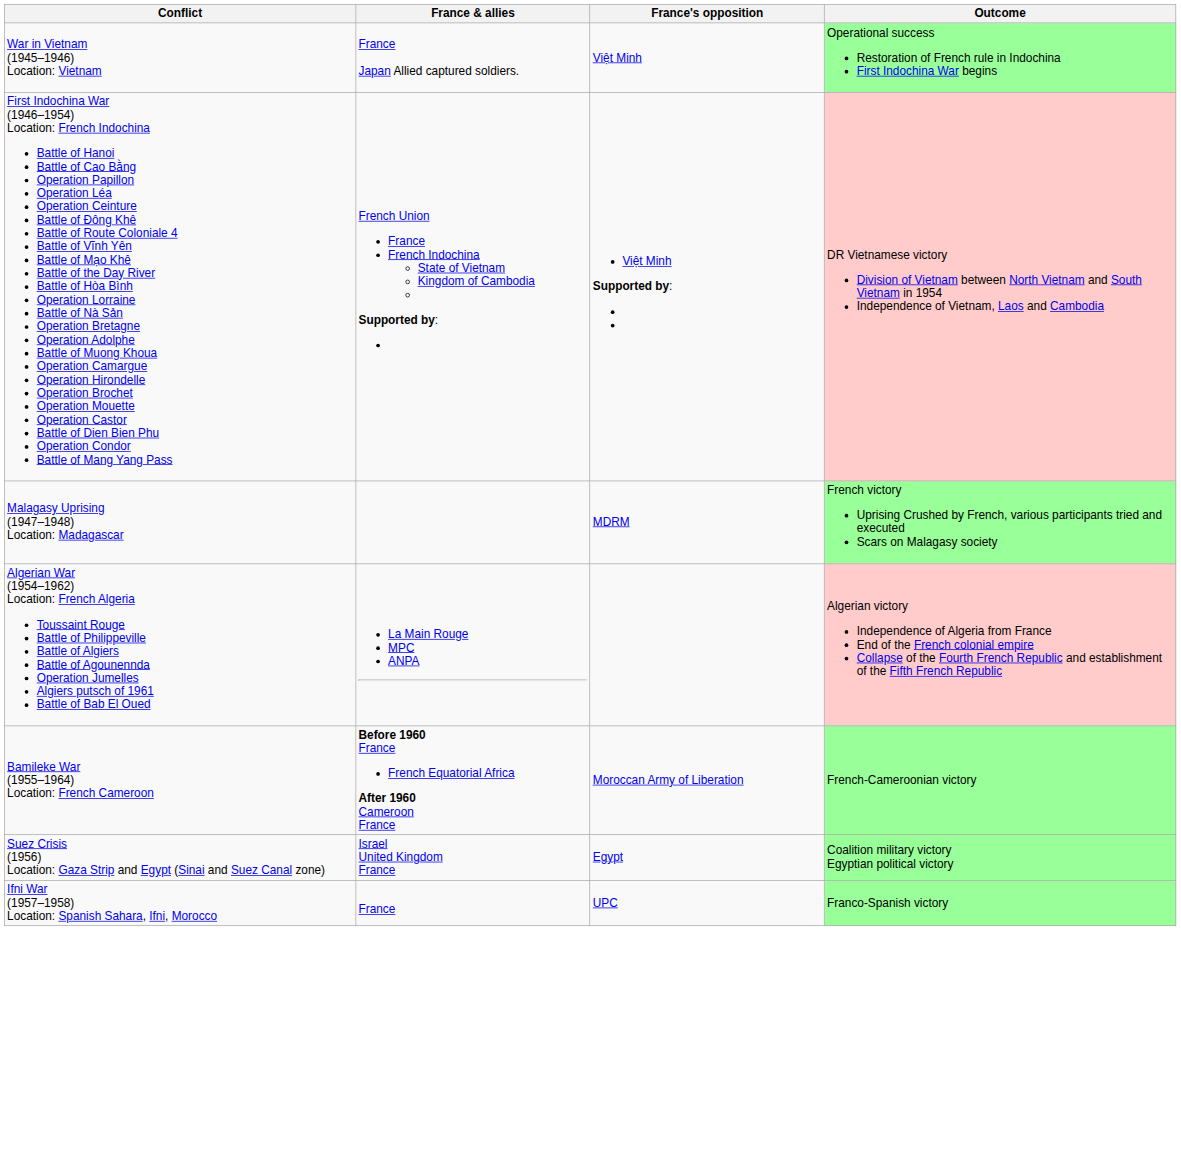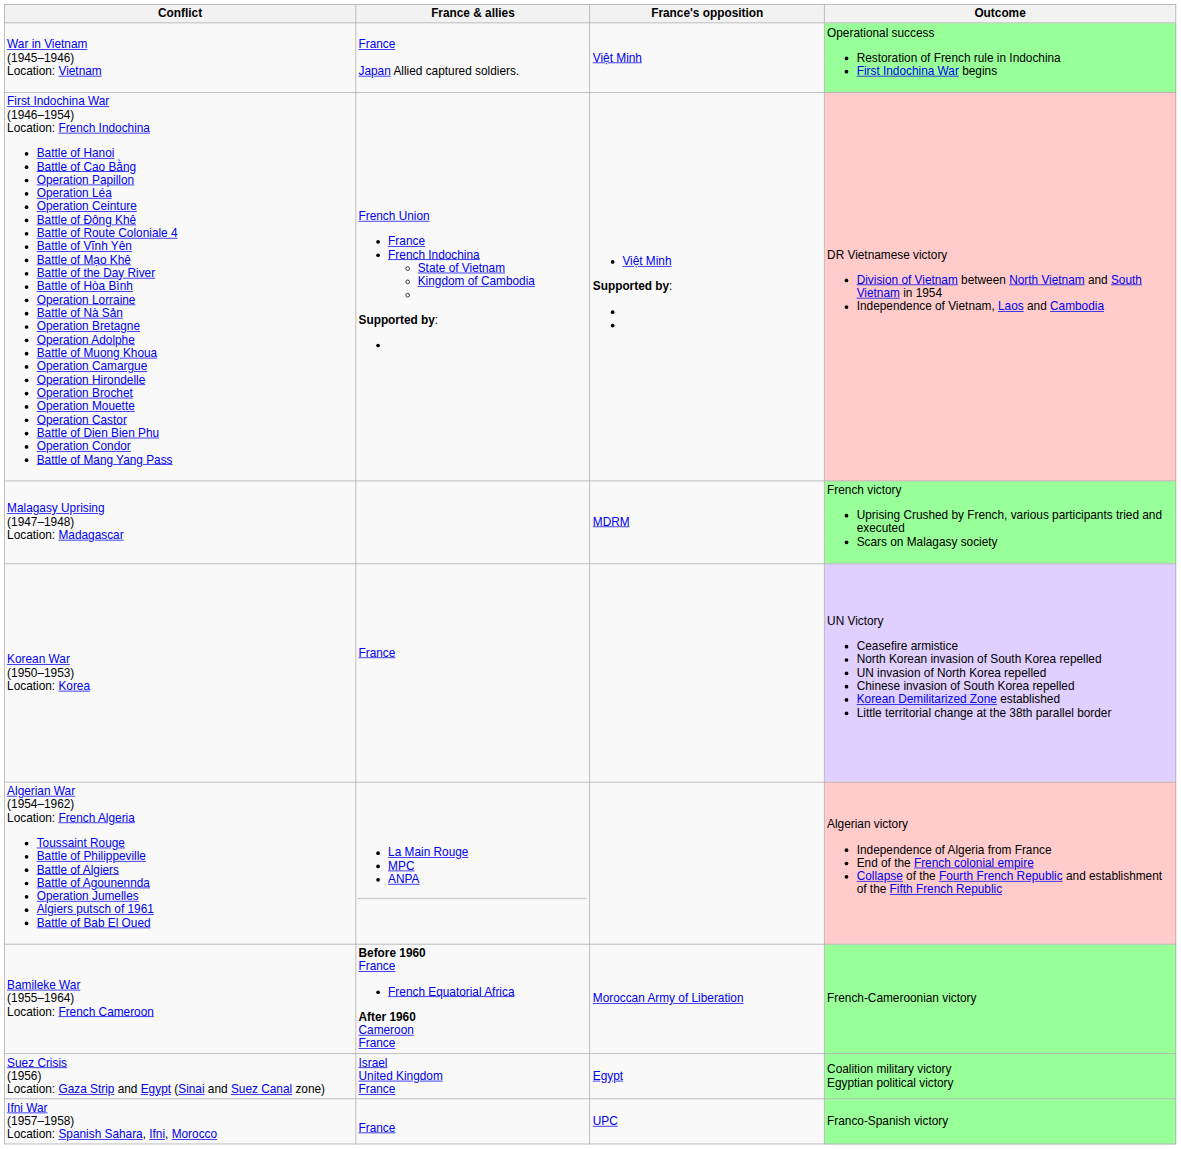+ row: (49, 672)
